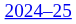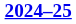(38, 10) normal -> (38, 10) bold
